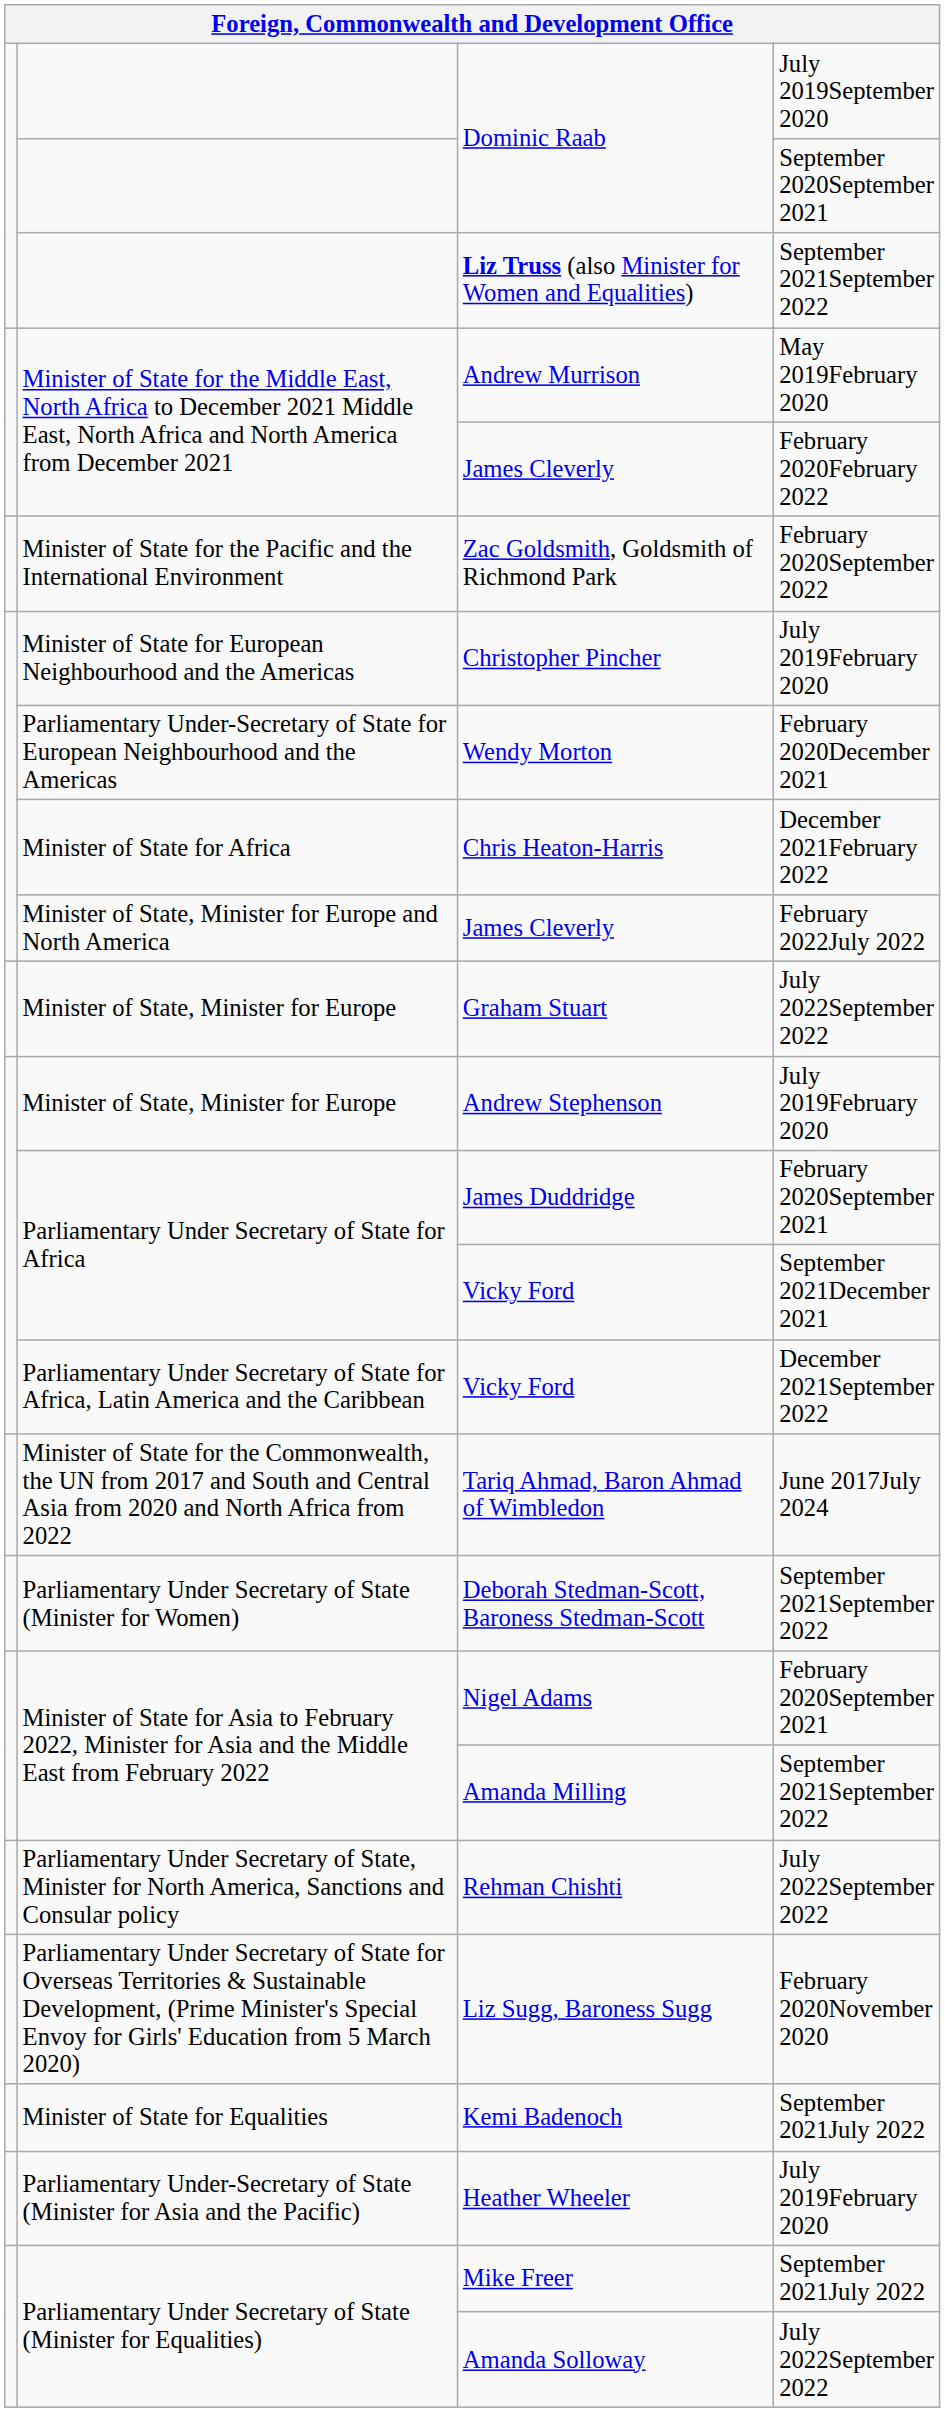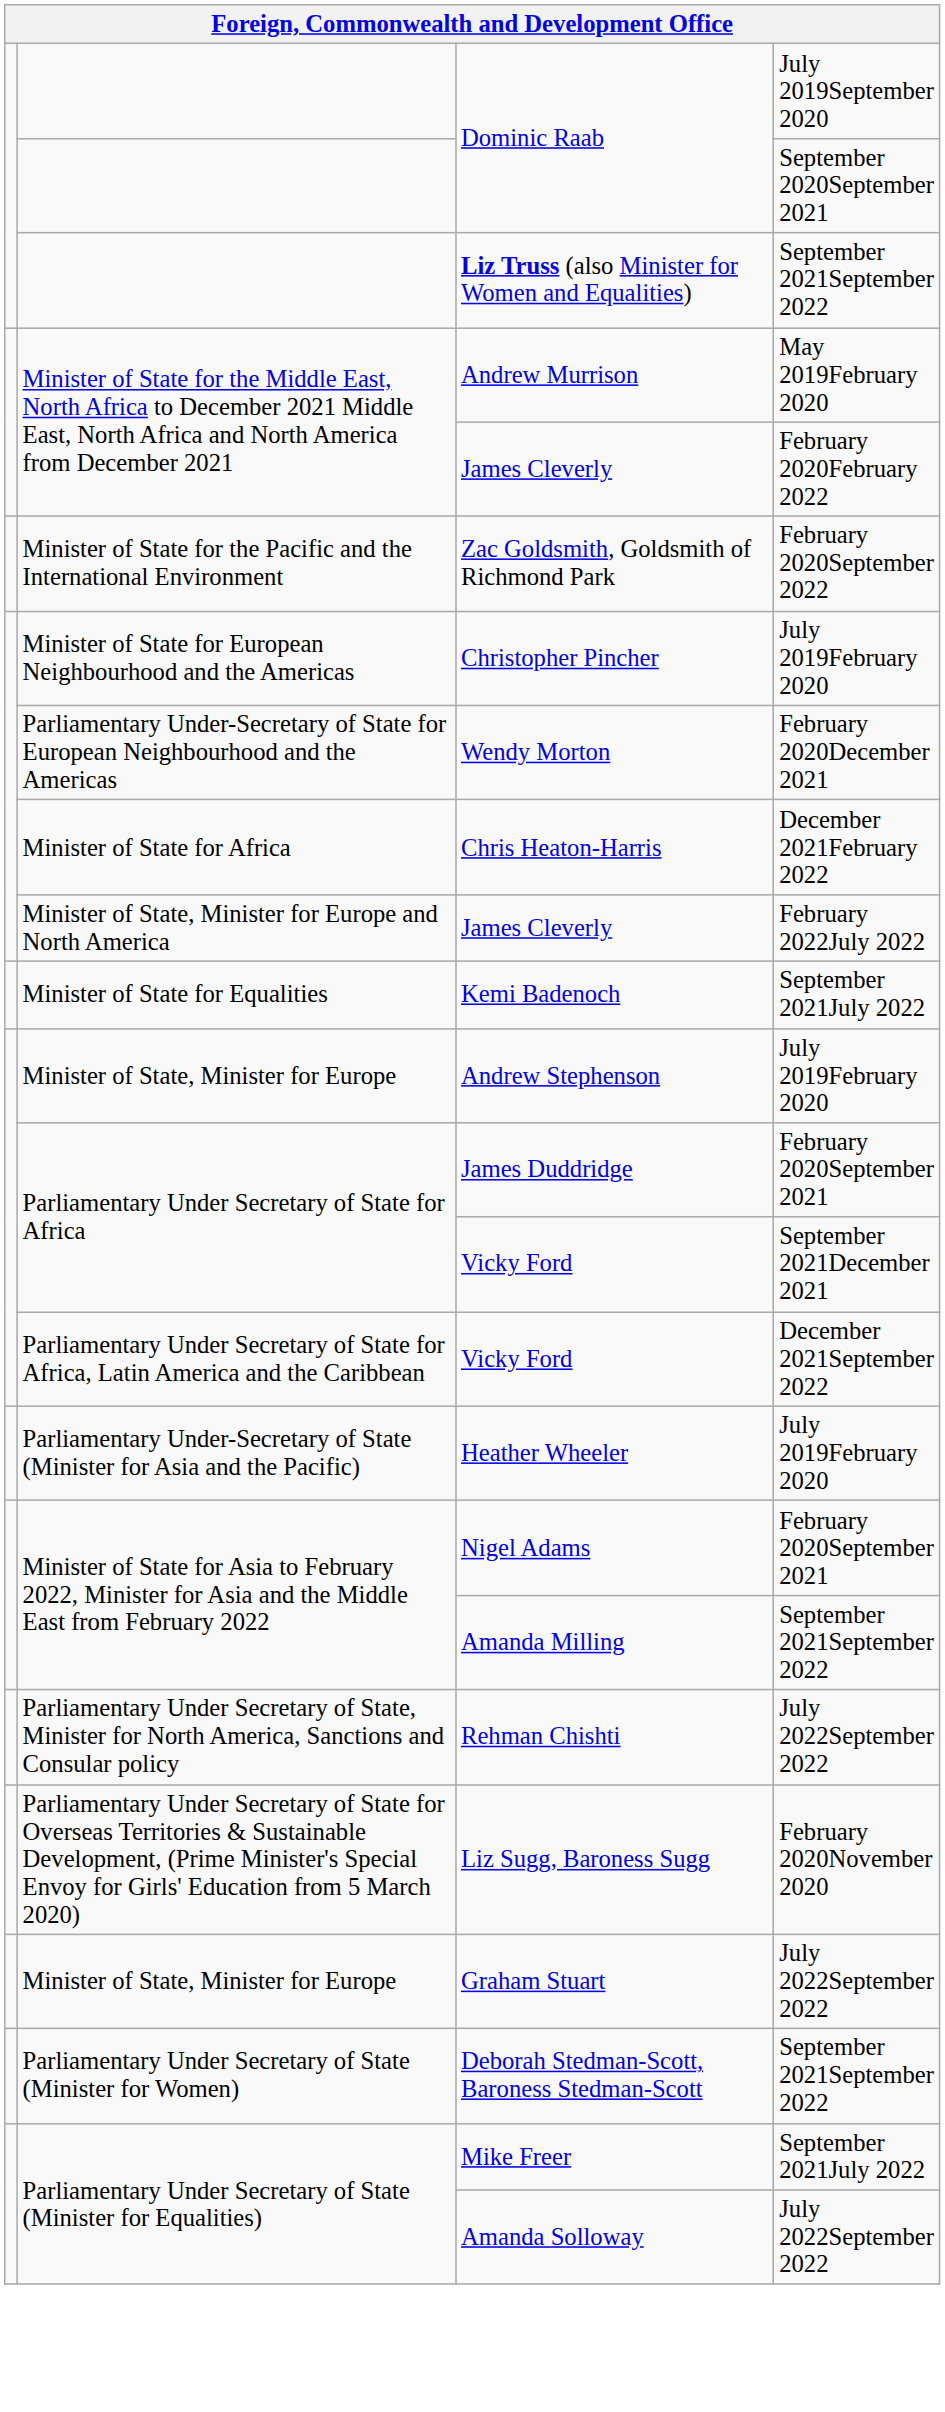rows swapped: (535, 1008) <-> (543, 2117)
- row: (602, 1494)
rows swapped: (546, 2197) <-> (584, 1603)
